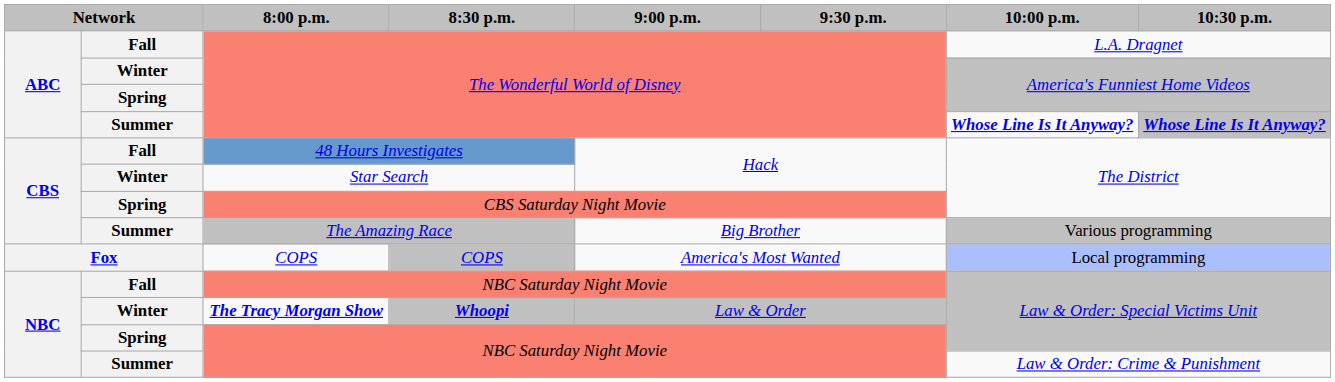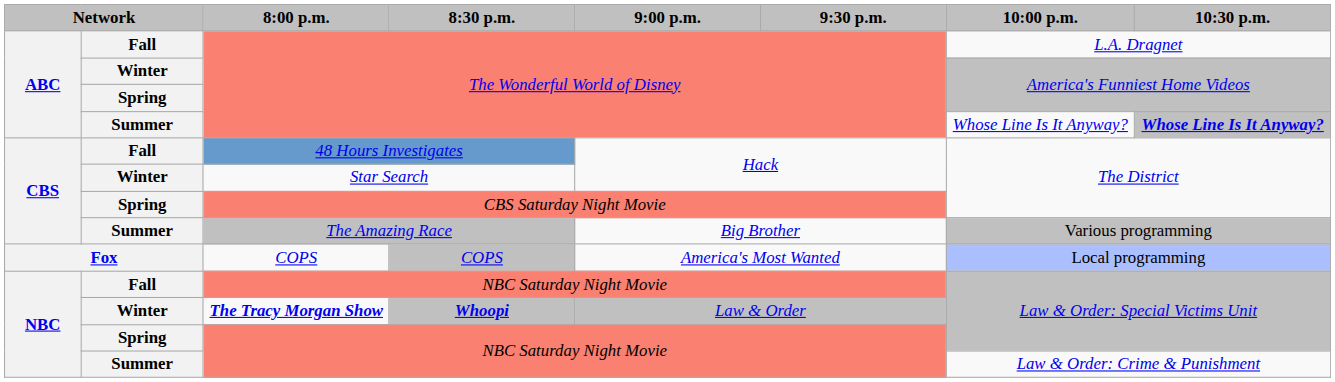(1042, 124) bold -> (1040, 124) normal
